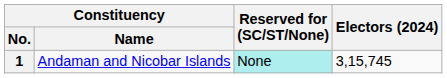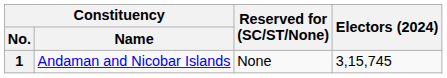(254, 61) paleturquoise background -> (254, 61) no background
